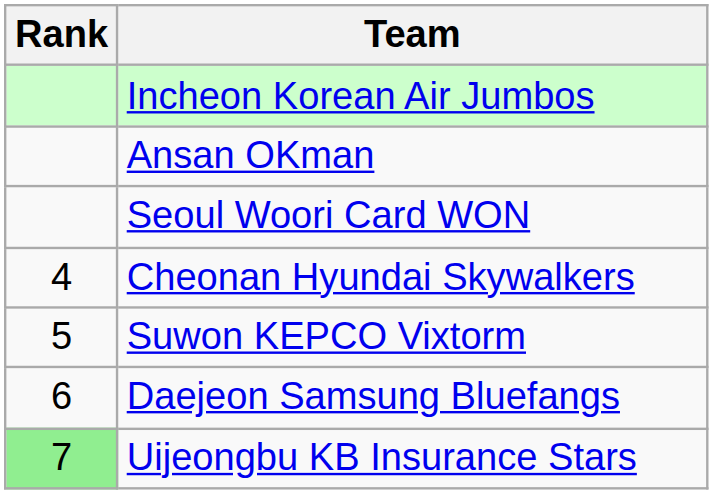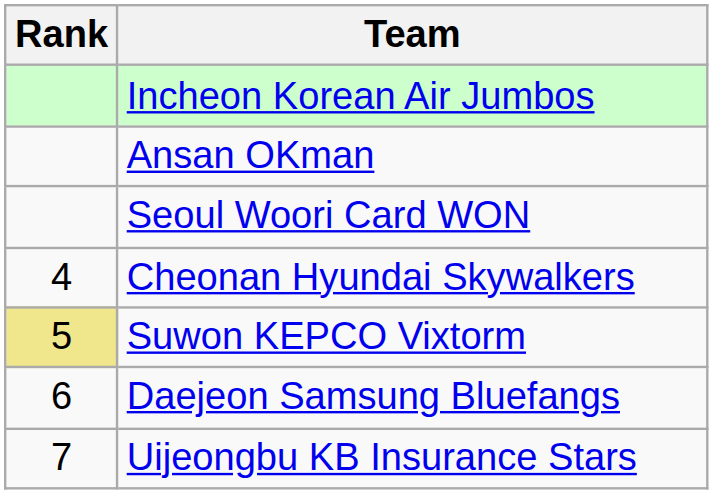(62, 336) no background -> (62, 336) khaki background
(62, 457) lightgreen background -> (62, 457) no background
